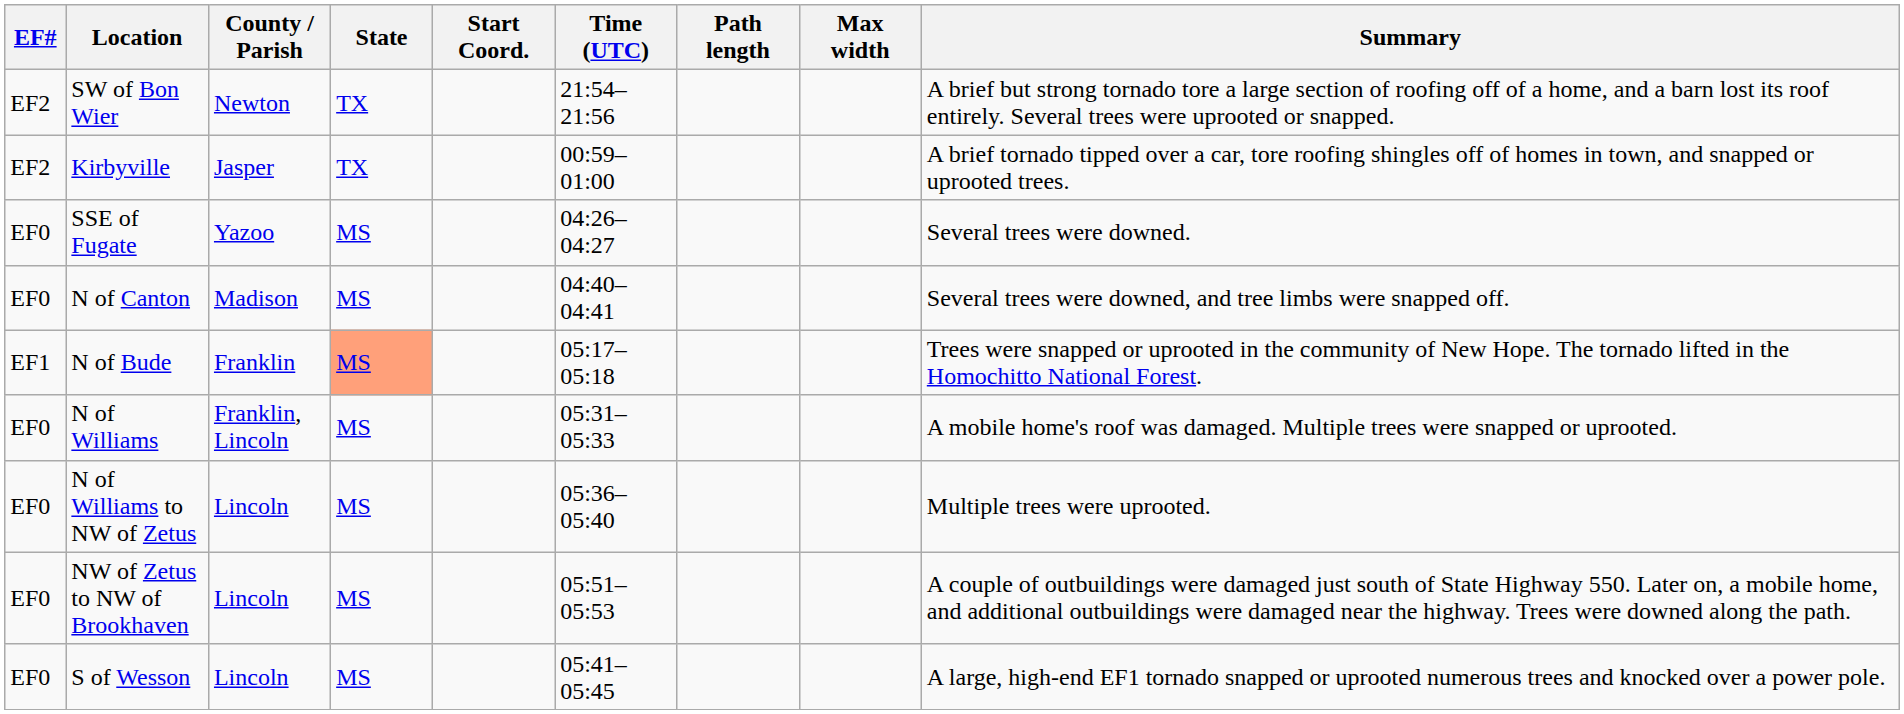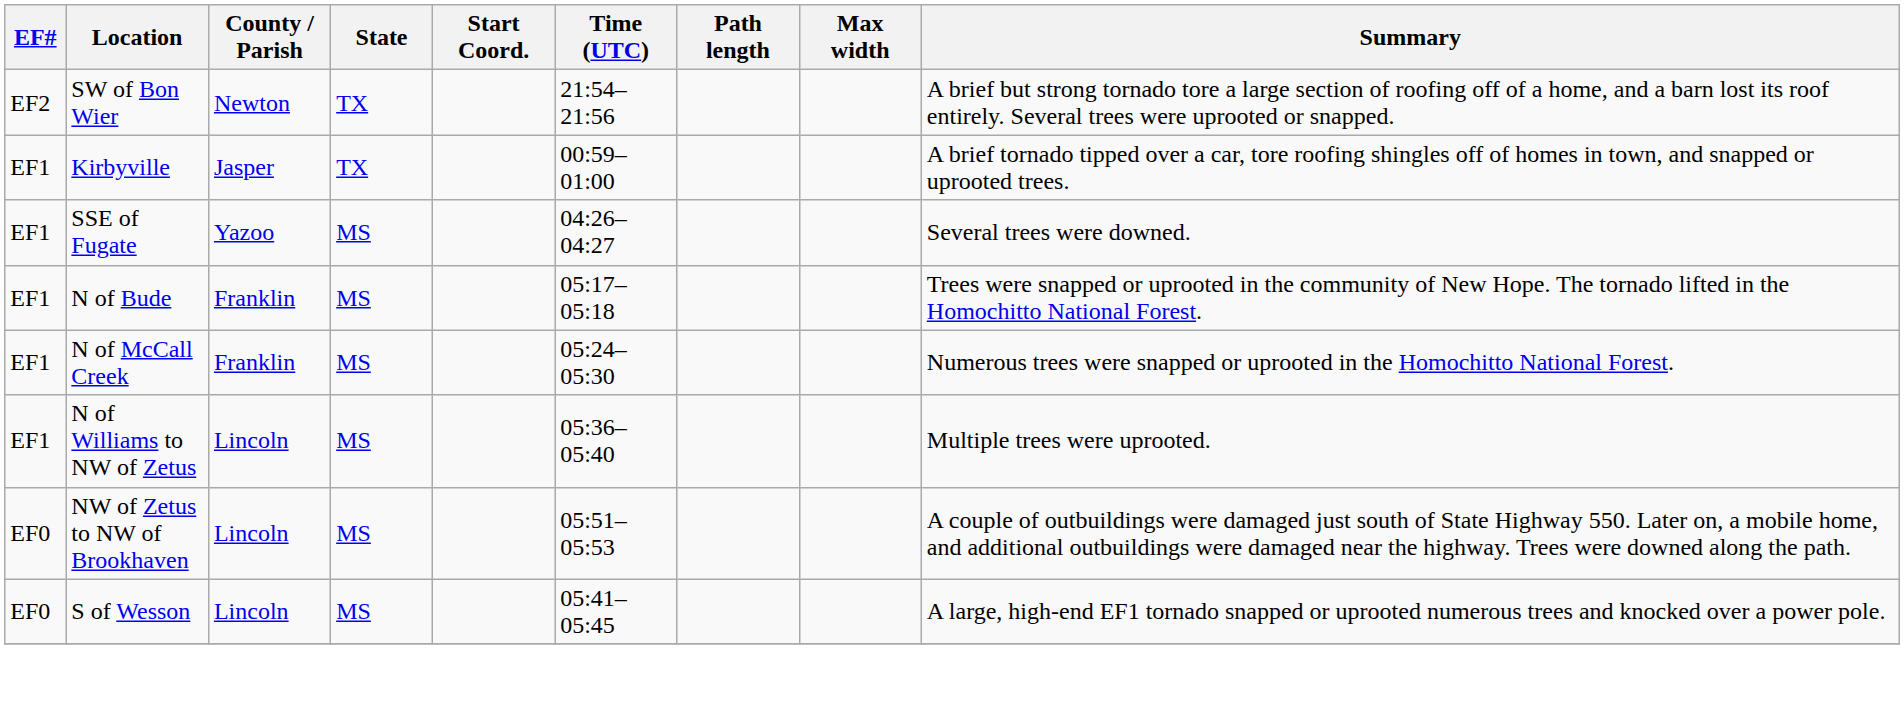(30, 167) EF2 -> (30, 167) EF1
(30, 232) EF0 -> (30, 232) EF1
- row: (131, 297)
(354, 362) lightsalmon background -> (354, 297) no background
+ row: (132, 362)
- row: (115, 427)
(30, 505) EF0 -> (30, 440) EF1
